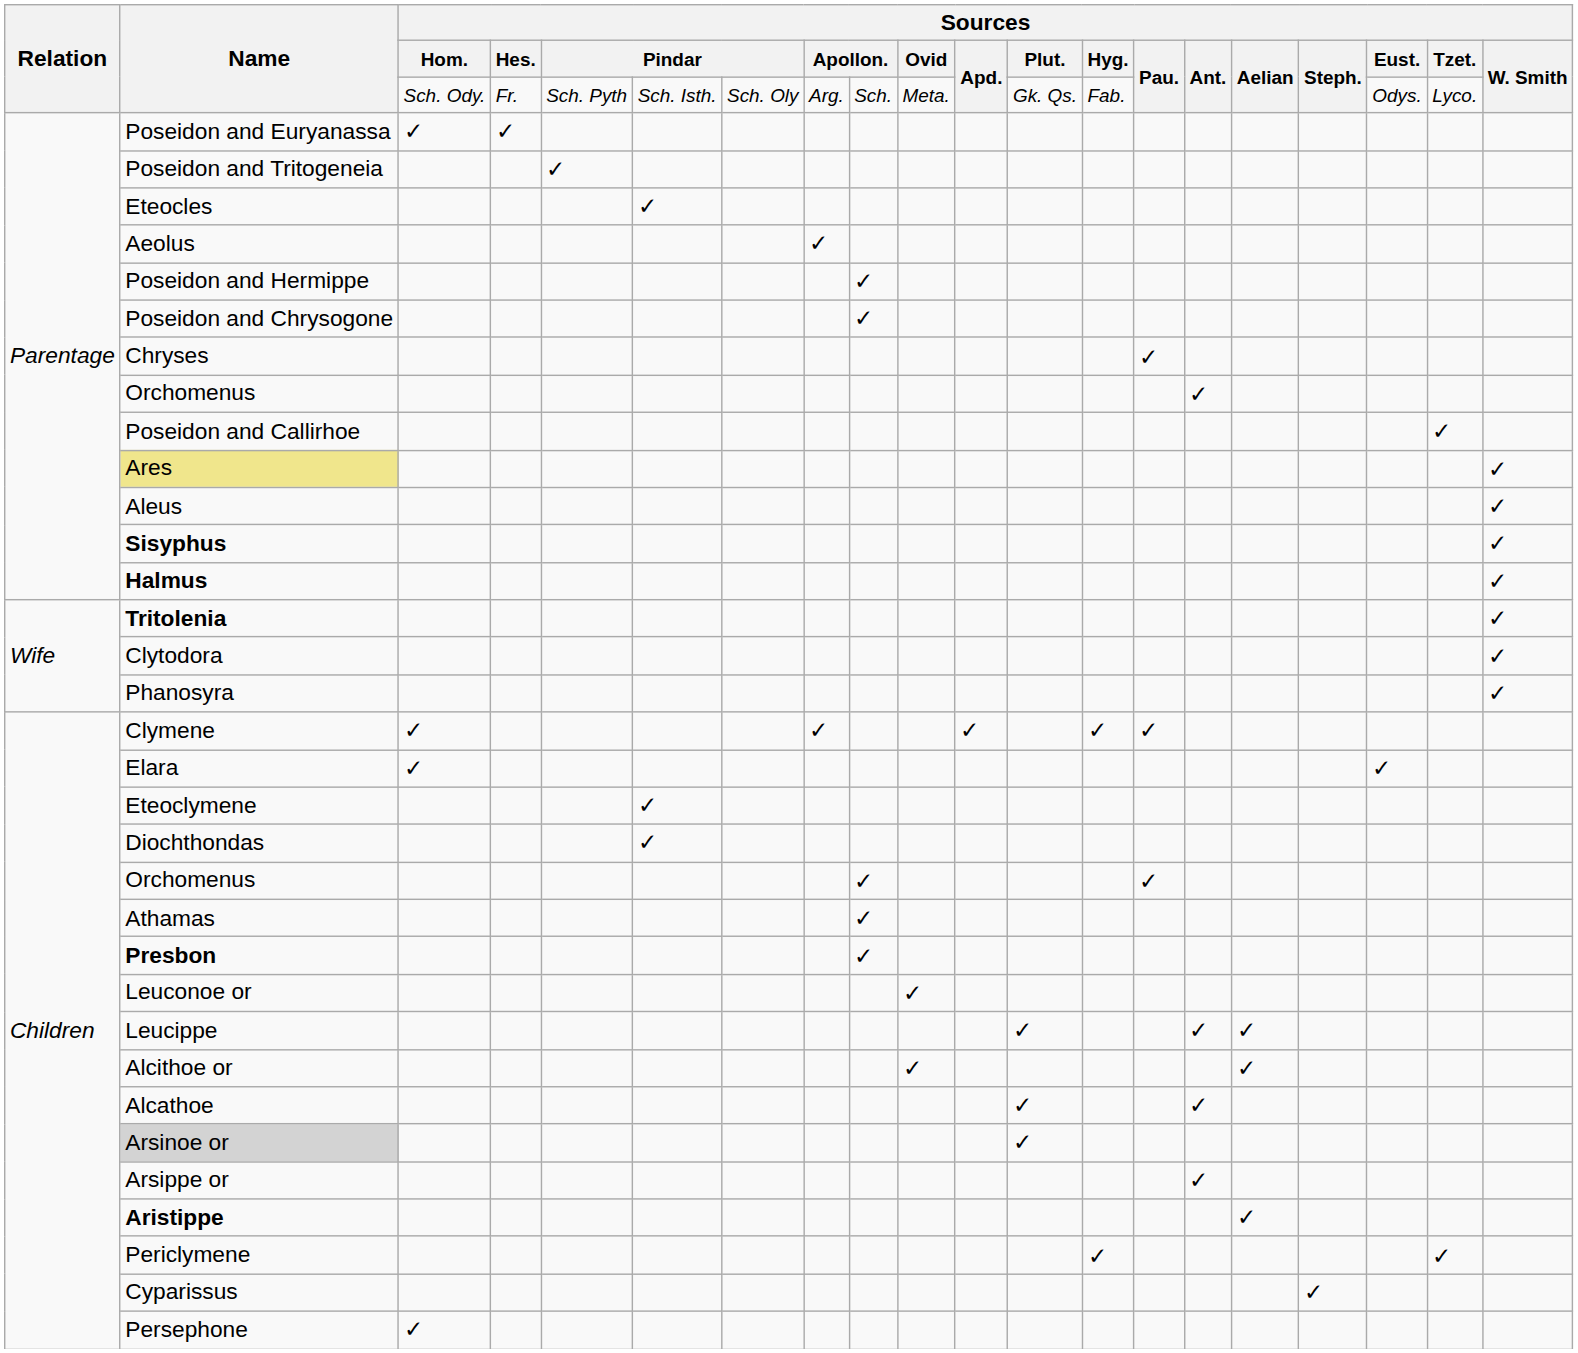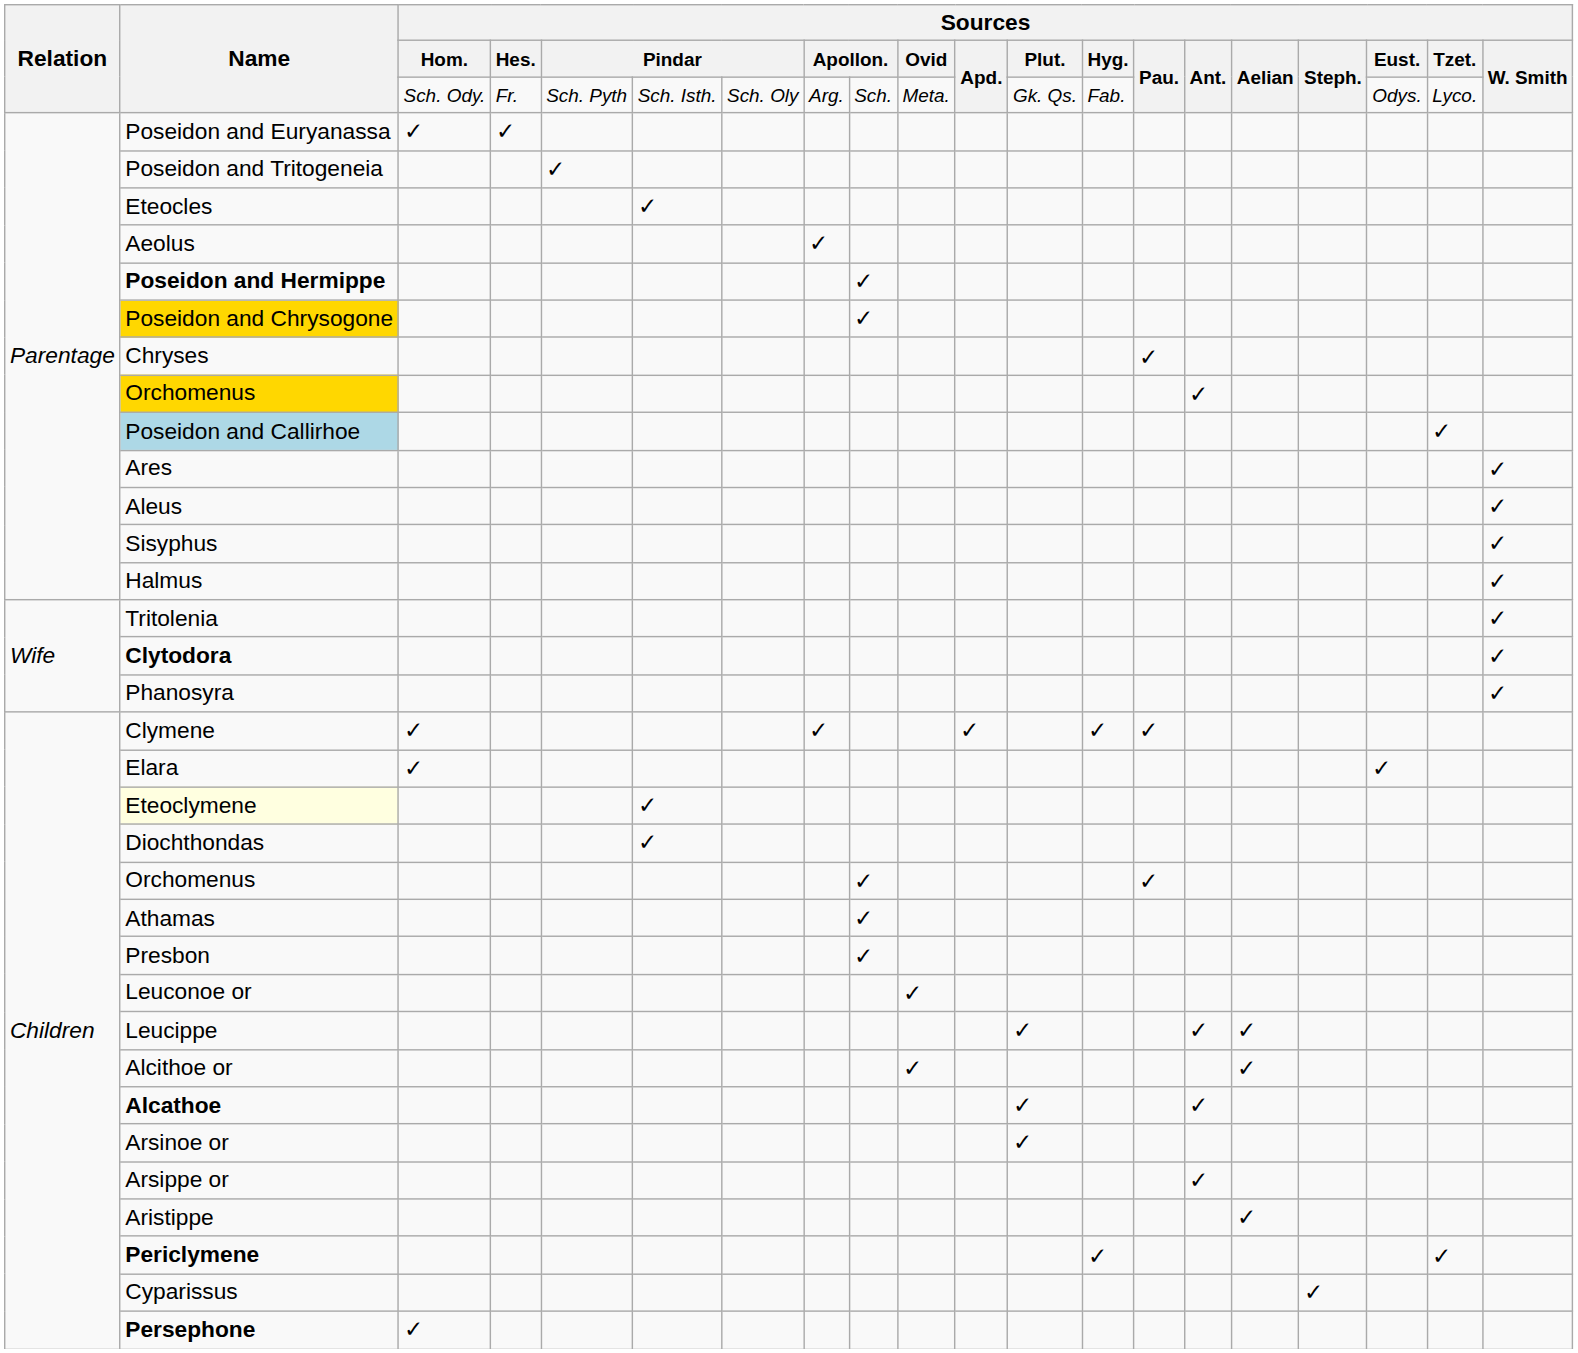(247, 281) normal -> (255, 281) bold
(259, 318) no background -> (259, 318) gold background
(190, 393) no background -> (190, 393) gold background
(243, 430) no background -> (243, 430) lightblue background
(149, 468) khaki background -> (149, 468) no background
(176, 543) bold -> (171, 543) normal
(166, 580) bold -> (164, 580) normal
(176, 618) bold -> (172, 618) normal
(174, 655) normal -> (178, 655) bold
(191, 805) no background -> (191, 805) lightyellow background
(171, 955) bold -> (168, 955) normal
(169, 1105) normal -> (173, 1105) bold
(177, 1142) lightgrey background -> (177, 1142) no background
(175, 1217) bold -> (169, 1217) normal
(188, 1254) normal -> (192, 1254) bold
(187, 1329) normal -> (190, 1329) bold
